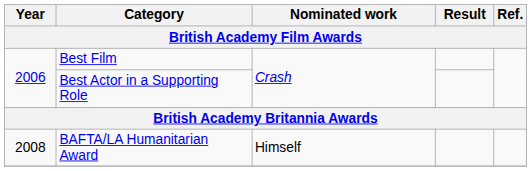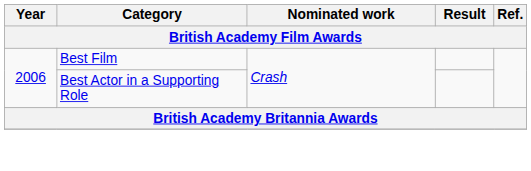- row: (134, 147)
